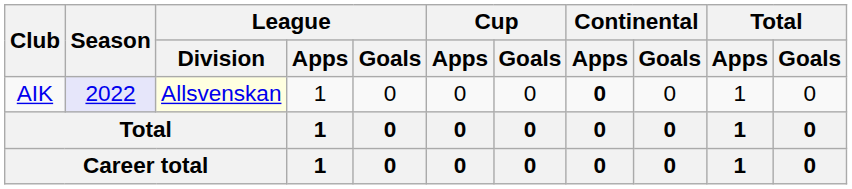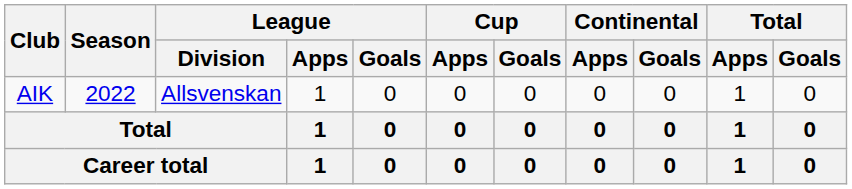(111, 93) lavender background -> (111, 93) no background
(221, 93) lightyellow background -> (221, 93) no background
(600, 93) bold -> (600, 93) normal
